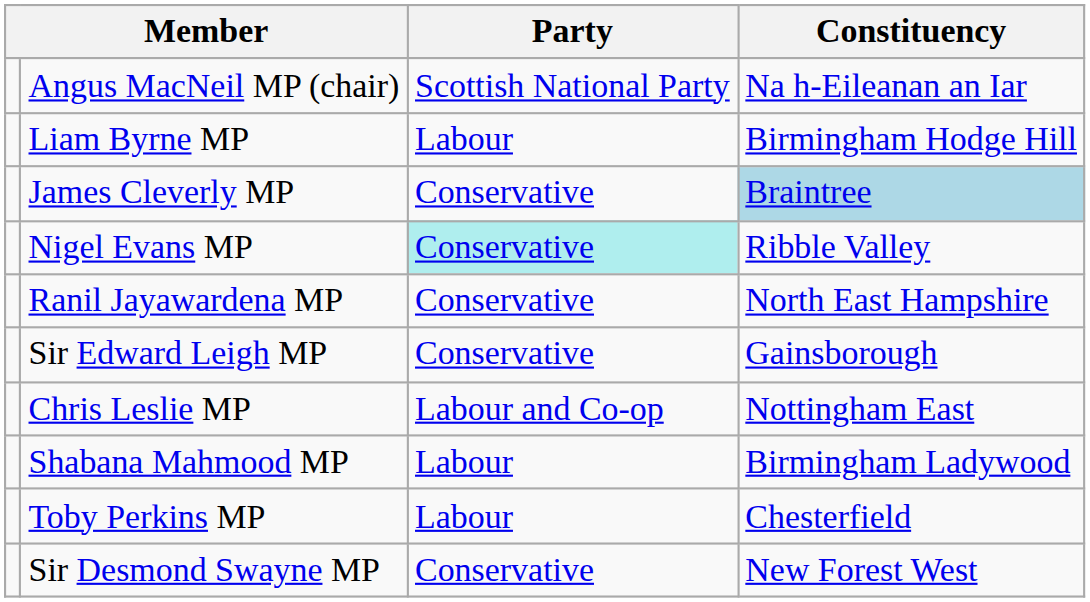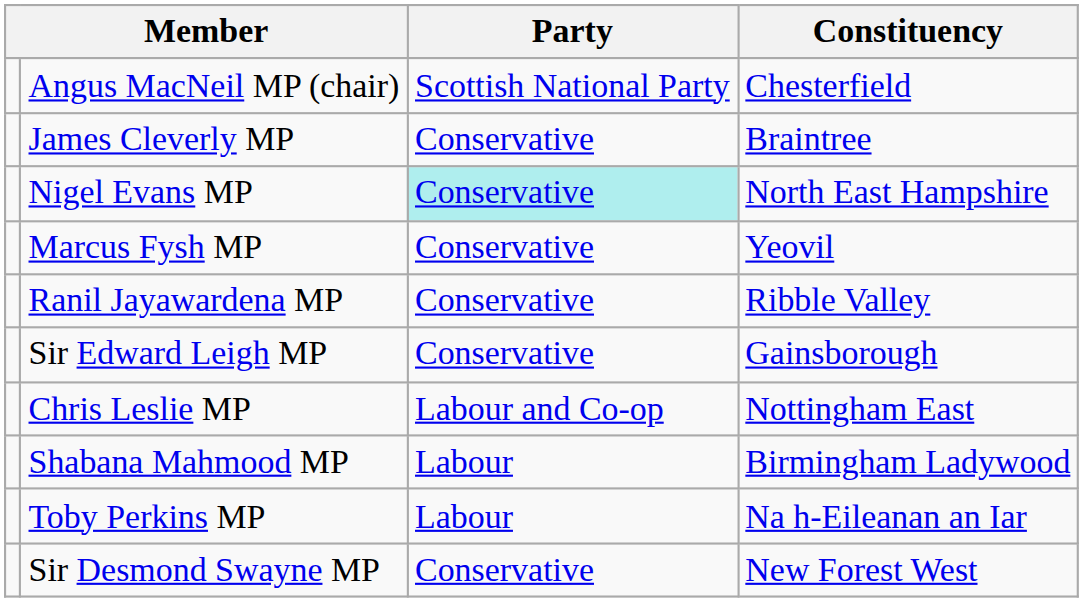(886, 85) Na h-Eileanan an Iar -> (828, 85) Chesterfield
- row: (139, 138)
(808, 192) lightblue background -> (808, 138) no background
(838, 246) Ribble Valley -> (897, 192) North East Hampshire
+ row: (145, 246)
(897, 300) North East Hampshire -> (838, 300) Ribble Valley
(828, 515) Chesterfield -> (886, 515) Na h-Eileanan an Iar
